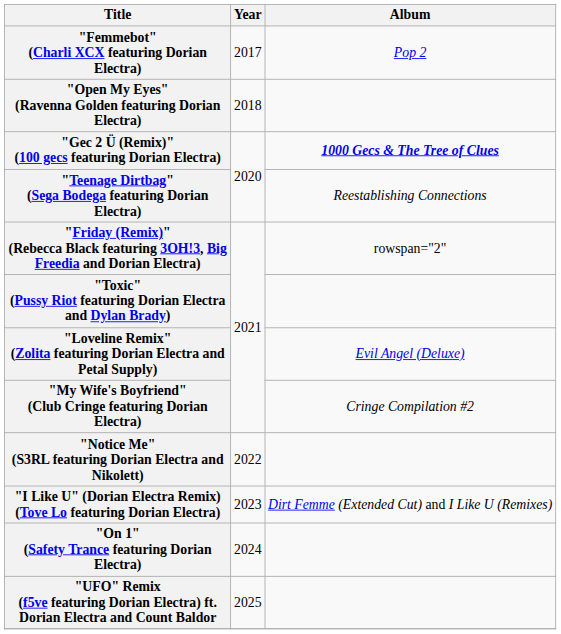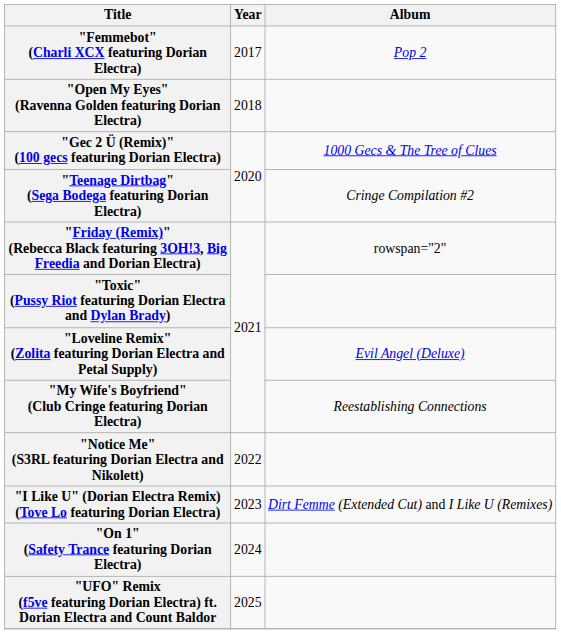(410, 150) bold -> (410, 150) normal
(410, 195) Reestablishing Connections -> (410, 195) Cringe Compilation #2
(410, 406) Cringe Compilation #2 -> (410, 406) Reestablishing Connections
